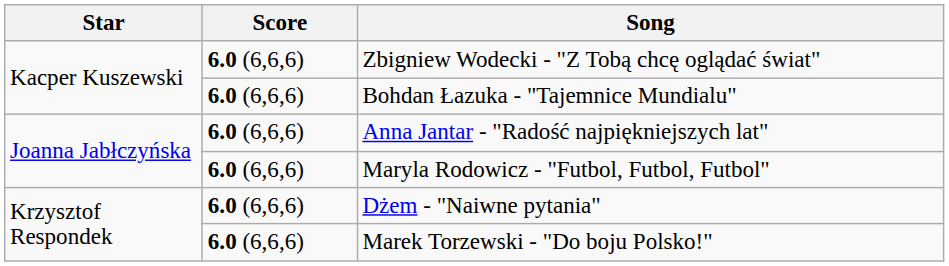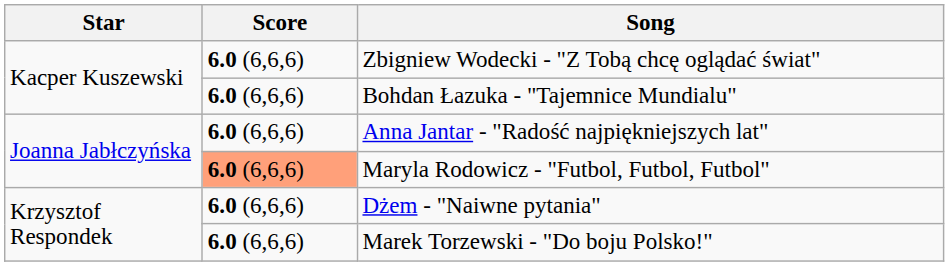(256, 168) no background -> (256, 168) lightsalmon background
